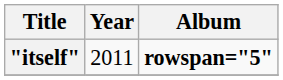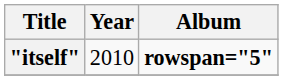(112, 57) 2011 -> (112, 57) 2010
